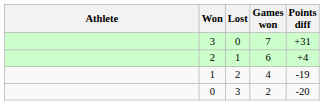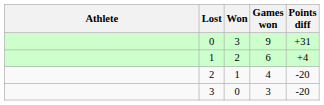columns swapped: (212, 18) <-> (238, 18)
(268, 41) 7 -> (268, 41) 9
(303, 74) -19 -> (303, 74) -20
(268, 91) 2 -> (268, 91) 3
